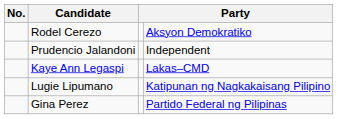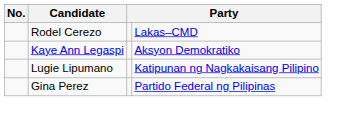(199, 31) Aksyon Demokratiko -> (166, 31) Lakas–CMD
- row: (83, 50)
(178, 68) Lakas–CMD -> (187, 50) Aksyon Demokratiko
